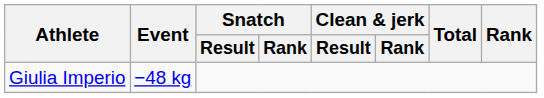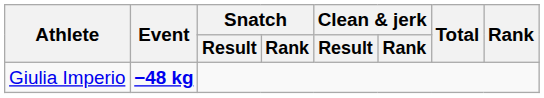(163, 78) normal -> (164, 78) bold
